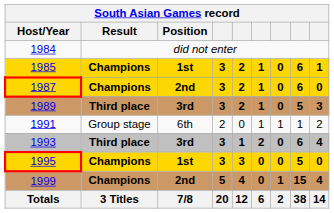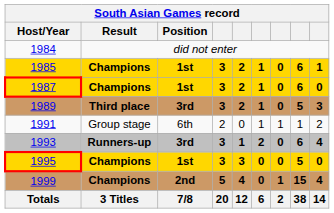(185, 86) 2nd -> (185, 86) 1st
(119, 142) Third place -> (119, 142) Runners-up
